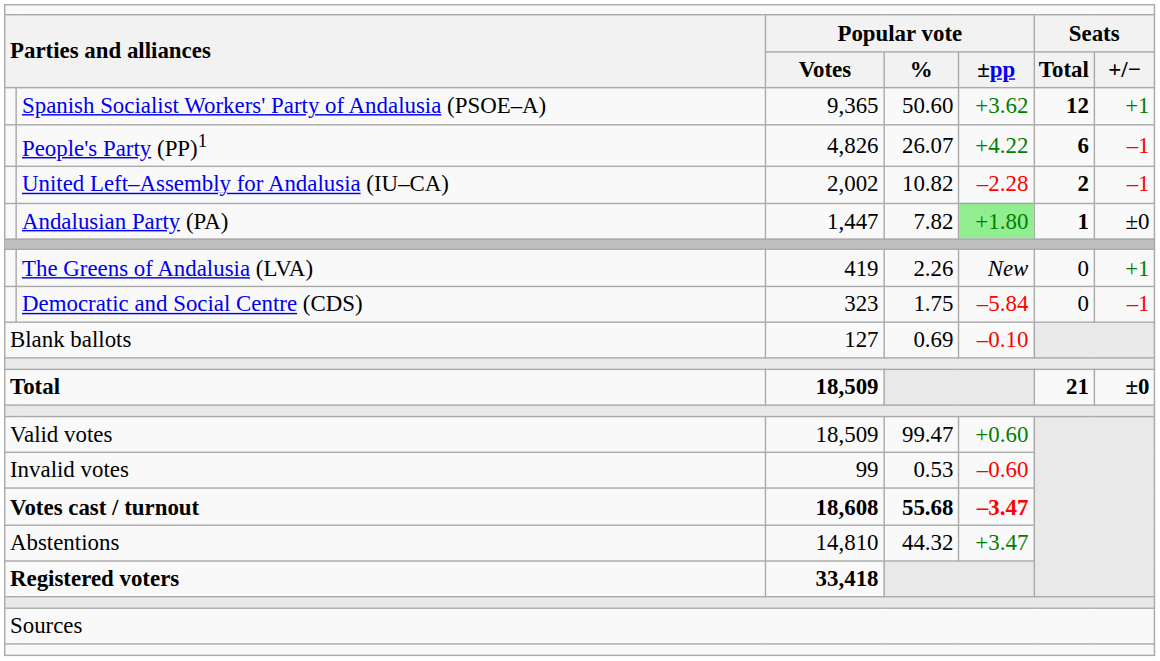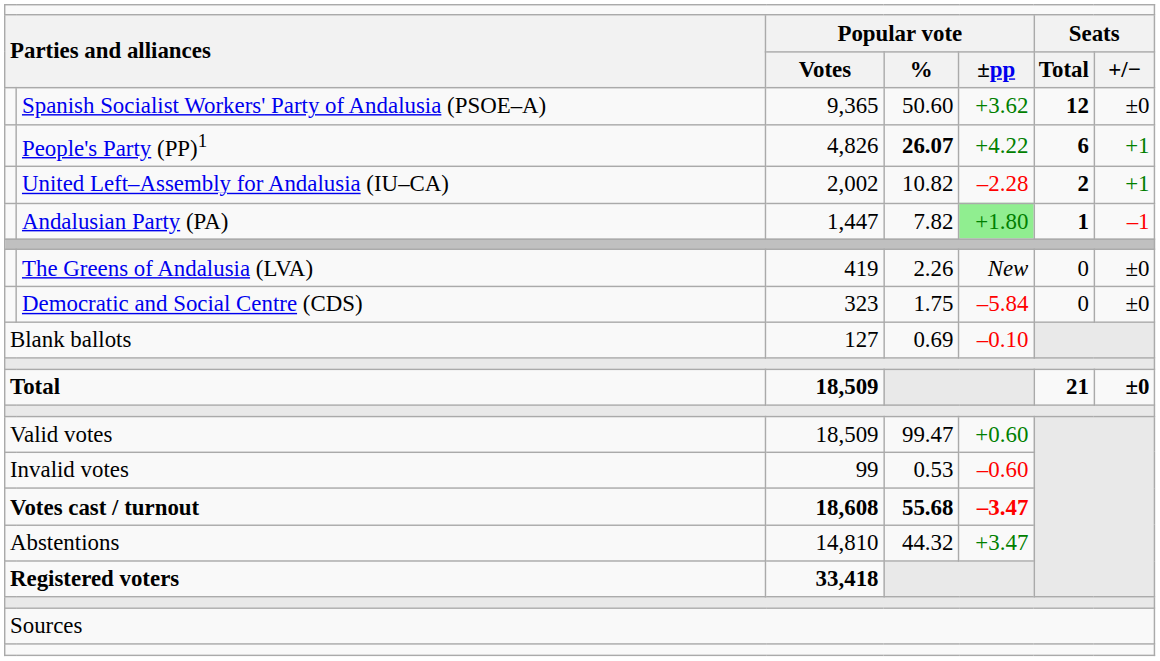(1137, 105) +1 -> (1138, 105) ±0
(928, 145) normal -> (928, 145) bold
(1138, 145) –1 -> (1137, 145) +1
(1138, 184) –1 -> (1137, 184) +1
(1138, 220) ±0 -> (1138, 220) –1
(1137, 267) +1 -> (1138, 267) ±0
(1138, 303) –1 -> (1138, 303) ±0
